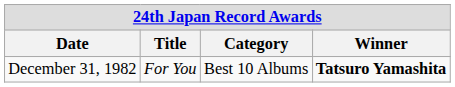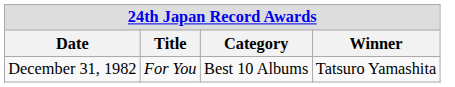(381, 69) bold -> (376, 69) normal
